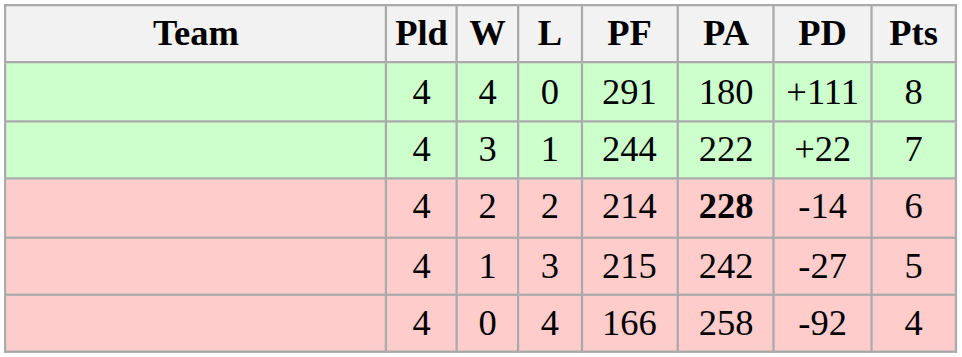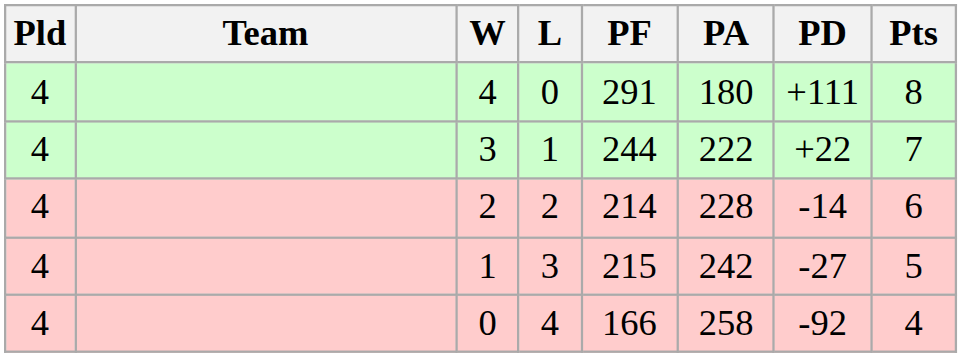columns swapped: (196, 33) <-> (422, 33)
(726, 206) bold -> (726, 206) normal
